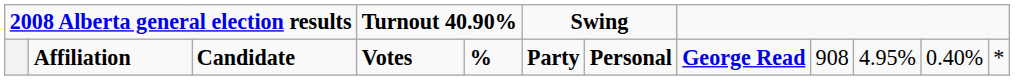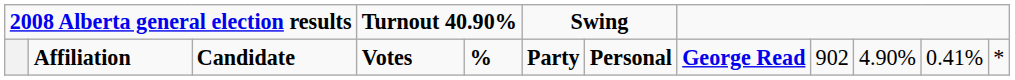(832, 57) 908 -> (832, 57) 902
(887, 57) 4.95% -> (887, 57) 4.90%
(955, 57) 0.40% -> (955, 57) 0.41%
